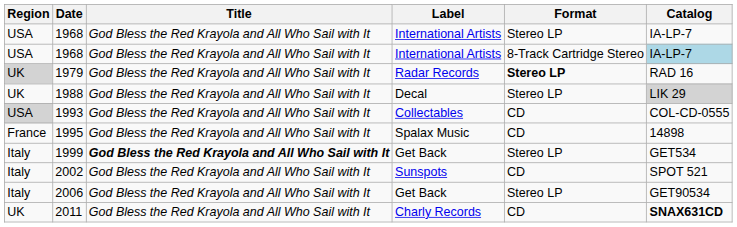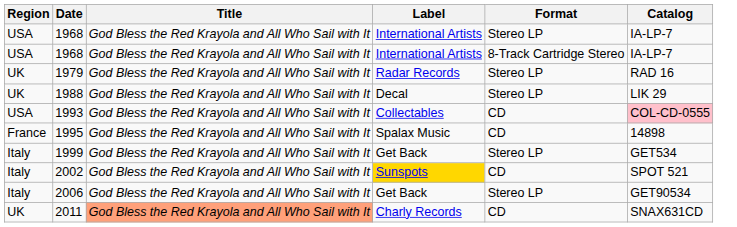(671, 53) lightblue background -> (651, 53) no background
(16, 73) lightgrey background -> (16, 73) no background
(536, 73) bold -> (515, 73) normal
(668, 93) lightgrey background -> (648, 93) no background
(20, 113) lightgrey background -> (20, 113) no background
(689, 113) no background -> (670, 113) pink background
(239, 152) bold -> (229, 152) normal
(421, 172) no background -> (402, 172) gold background
(229, 212) no background -> (229, 212) lightsalmon background
(686, 212) bold -> (667, 212) normal
